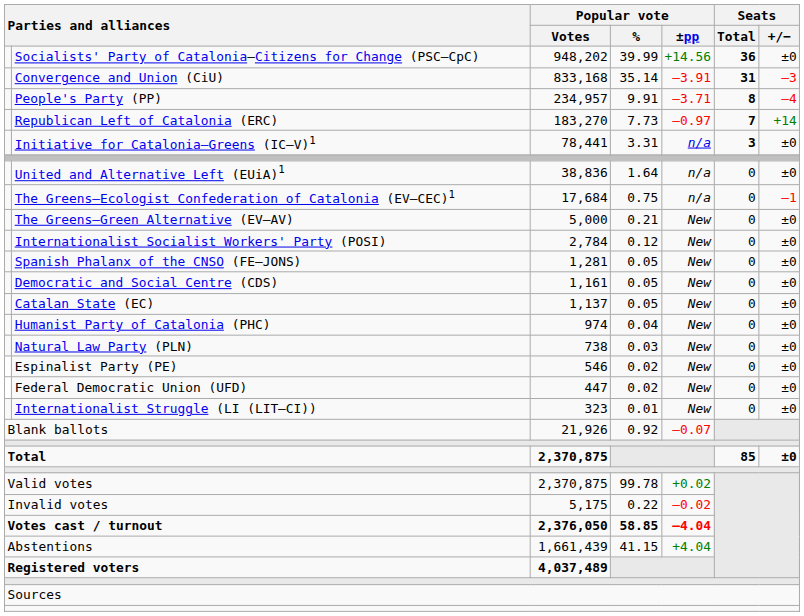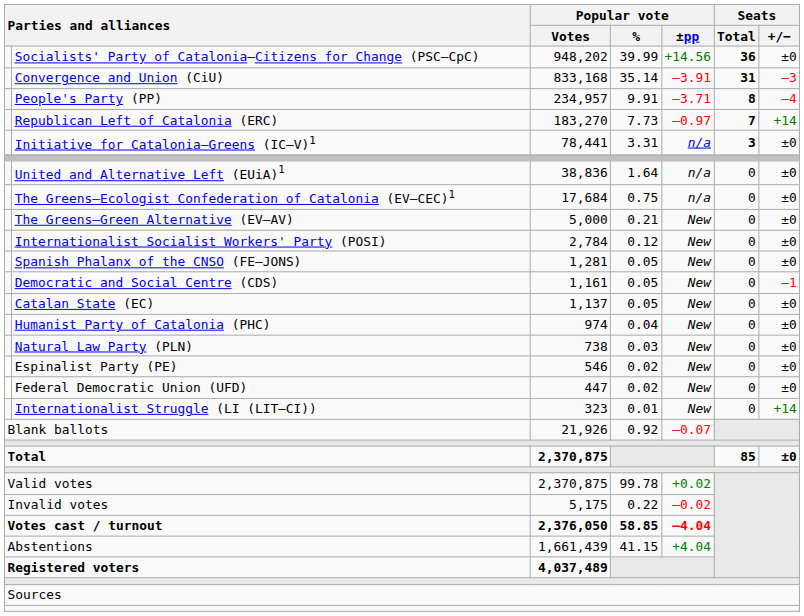(789, 197) –1 -> (789, 197) ±0
(789, 283) ±0 -> (789, 283) –1
(789, 409) ±0 -> (785, 409) +14
